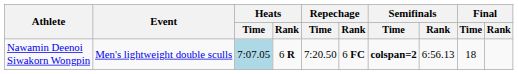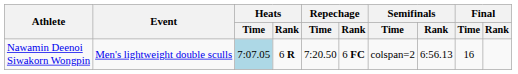(394, 54) bold -> (393, 54) normal
(471, 54) 18 -> (469, 54) 16
